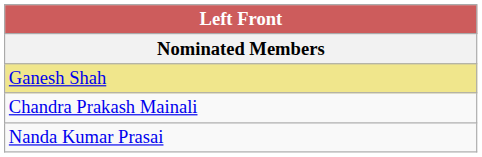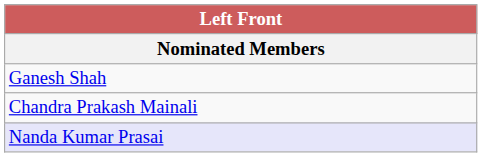(58, 78) khaki background -> (58, 78) no background
(86, 136) no background -> (86, 136) lavender background
